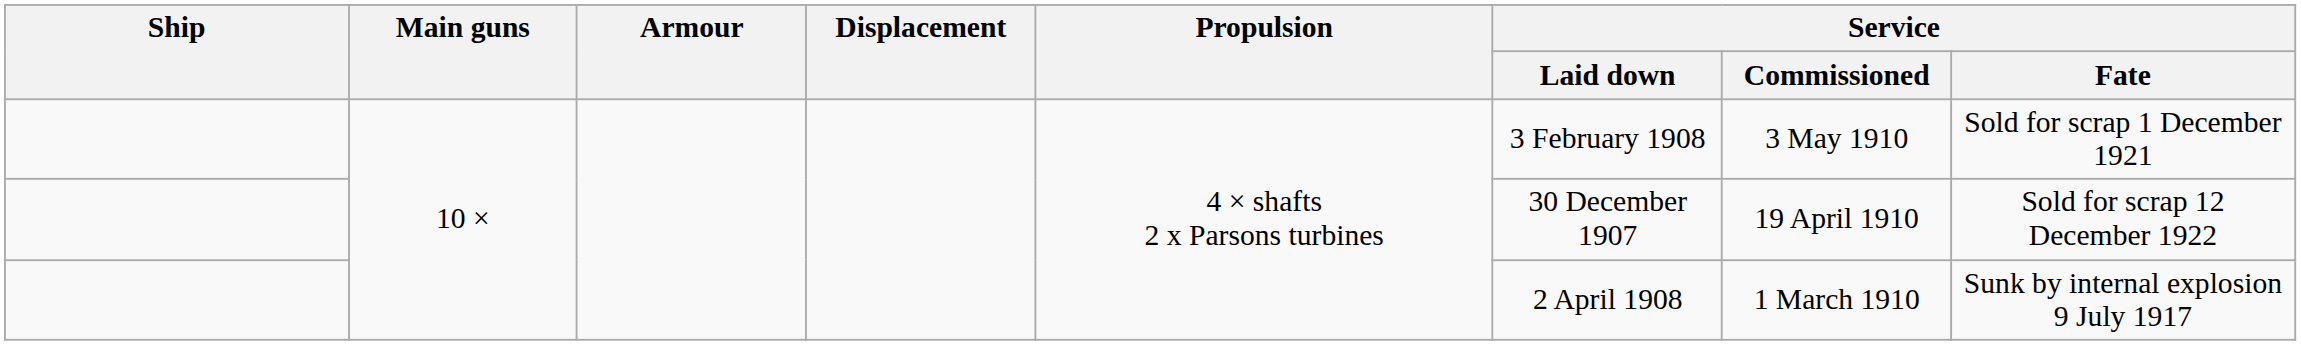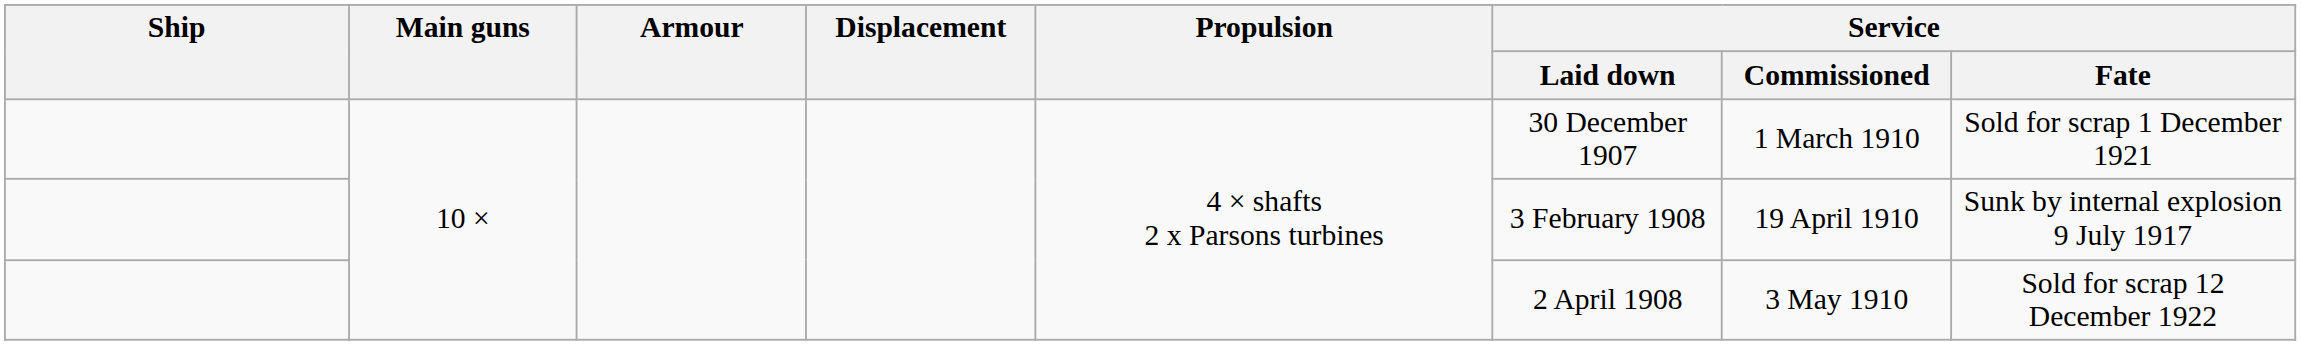(1608, 138) 3 February 1908 -> (1608, 138) 30 December 1907
(1837, 138) 3 May 1910 -> (1837, 138) 1 March 1910
(1608, 218) 30 December 1907 -> (1608, 218) 3 February 1908
(2123, 218) Sold for scrap 12 December 1922 -> (2123, 218) Sunk by internal explosion 9 July 1917
(1837, 298) 1 March 1910 -> (1837, 298) 3 May 1910
(2123, 298) Sunk by internal explosion 9 July 1917 -> (2123, 298) Sold for scrap 12 December 1922
